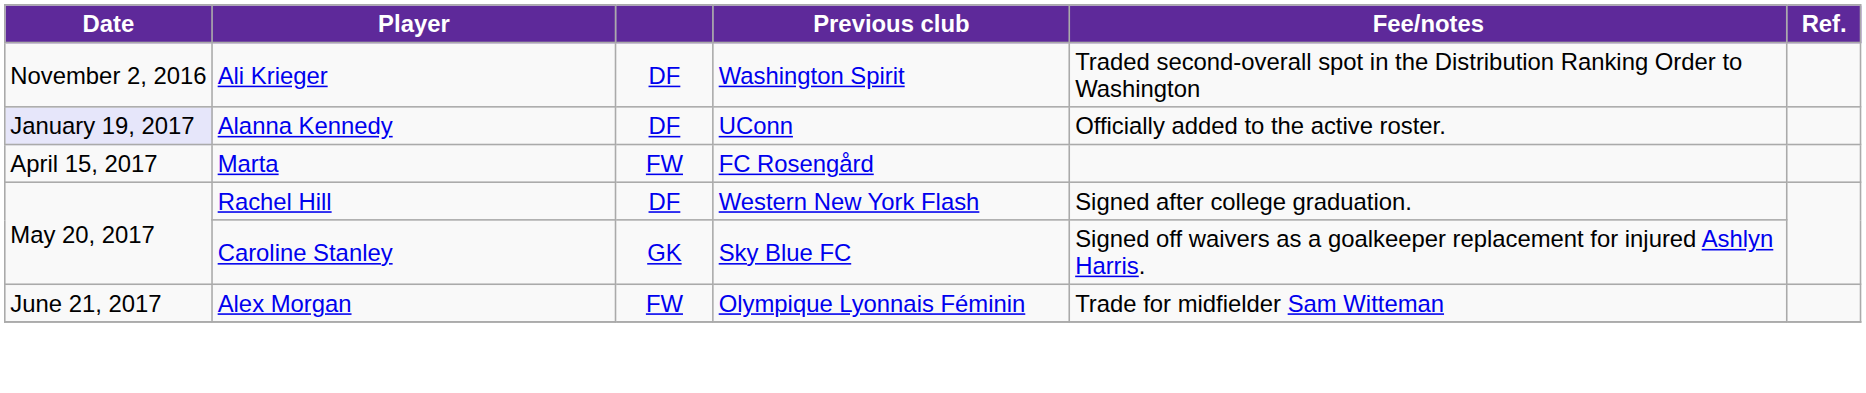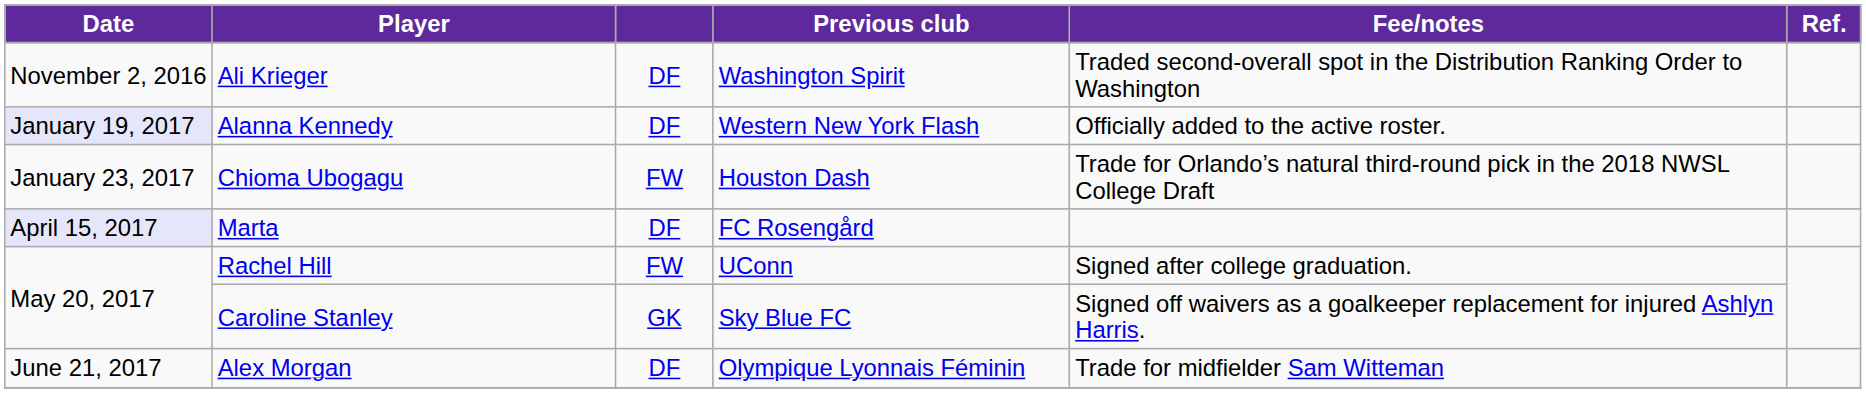(756, 126) UConn -> (849, 126) Western New York Flash
+ row: (310, 177)
(84, 164) no background -> (84, 228) lavender background
(664, 164) FW -> (664, 228) DF
(664, 202) DF -> (664, 266) FW
(849, 202) Western New York Flash -> (756, 266) UConn
(664, 304) FW -> (664, 368) DF
